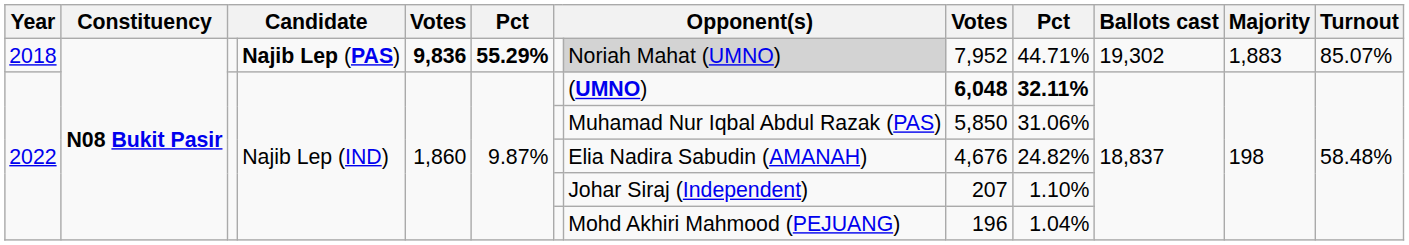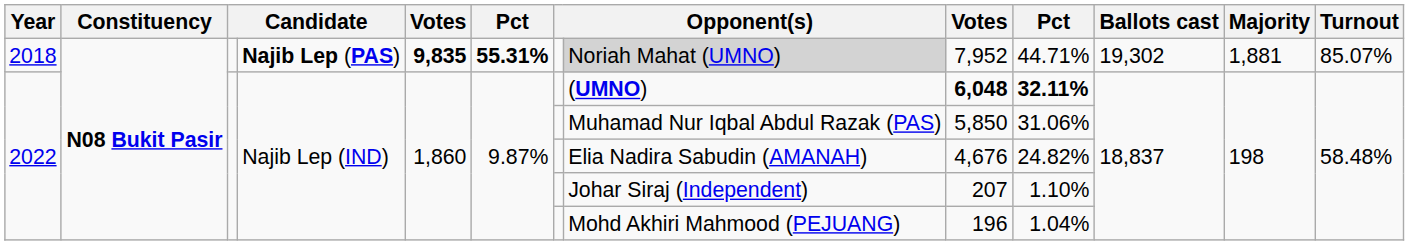(440, 55) 9,836 -> (440, 55) 9,835
(512, 55) 55.29% -> (512, 55) 55.31%
(1255, 55) 1,883 -> (1255, 55) 1,881
